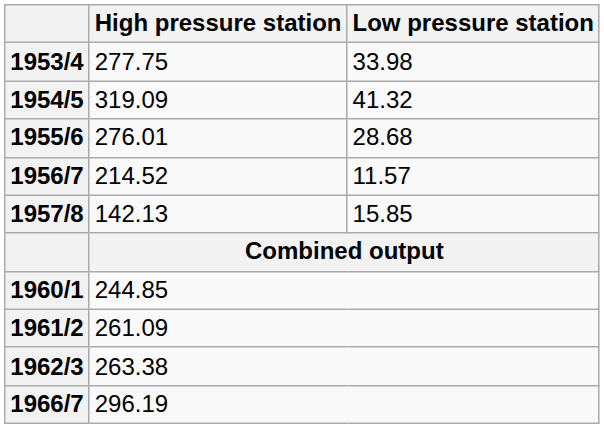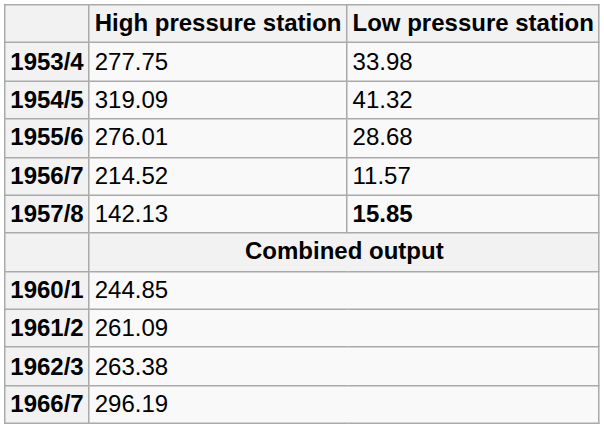(383, 213) normal -> (383, 213) bold
